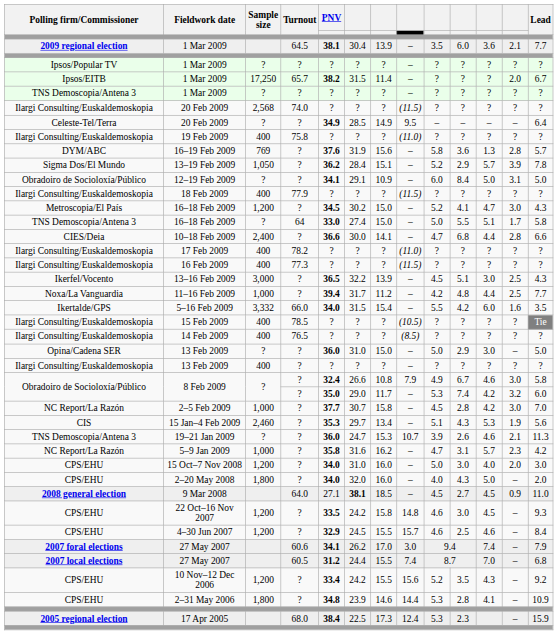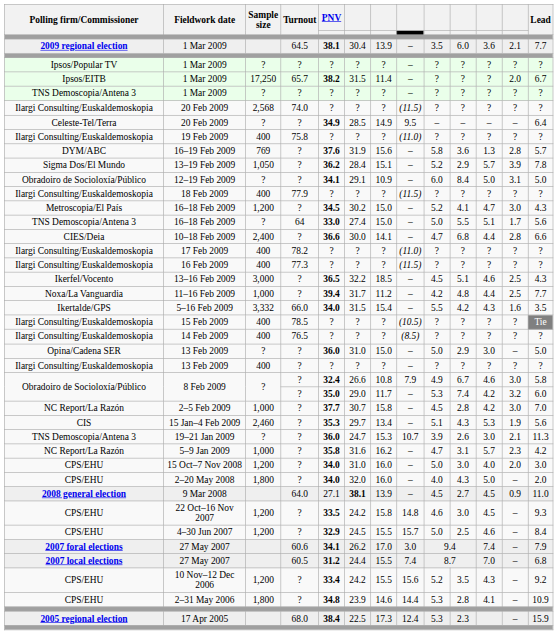(541, 222) 5.8 -> (541, 222) 5.6
(384, 279) 13.9 -> (384, 279) 18.5
(489, 279) 3.0 -> (489, 279) 4.6
(489, 308) 6.0 -> (489, 308) 4.3
(489, 437) 4.6 -> (489, 437) 3.0
(384, 494) 18.5 -> (384, 494) 13.9
(437, 532) 4.6 -> (437, 532) 5.0
